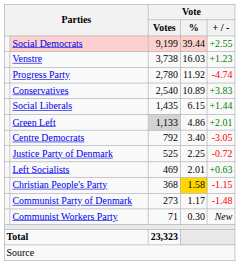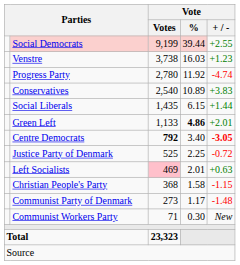(167, 122) lightgrey background -> (167, 122) no background
(196, 122) normal -> (196, 122) bold
(171, 138) normal -> (171, 138) bold
(222, 138) normal -> (222, 138) bold
(171, 169) no background -> (171, 169) pink background
(196, 185) gold background -> (196, 185) no background
